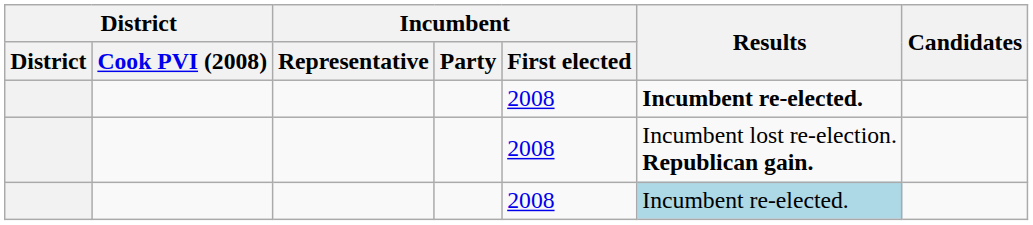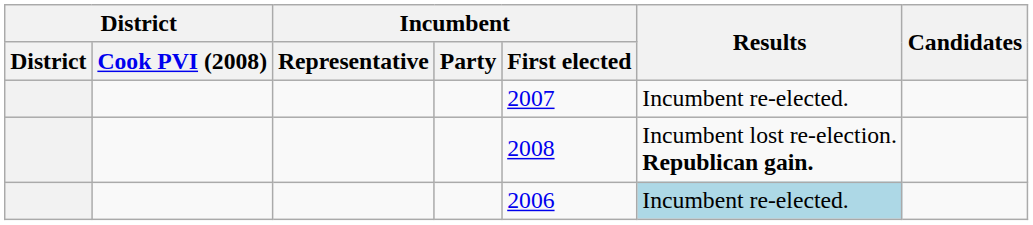(531, 98) 2008 -> (531, 98) 2007
(753, 98) bold -> (746, 98) normal
(531, 200) 2008 -> (531, 200) 2006
